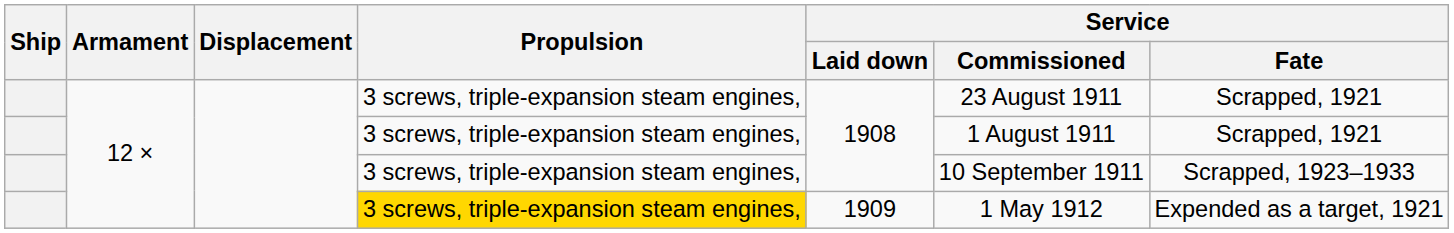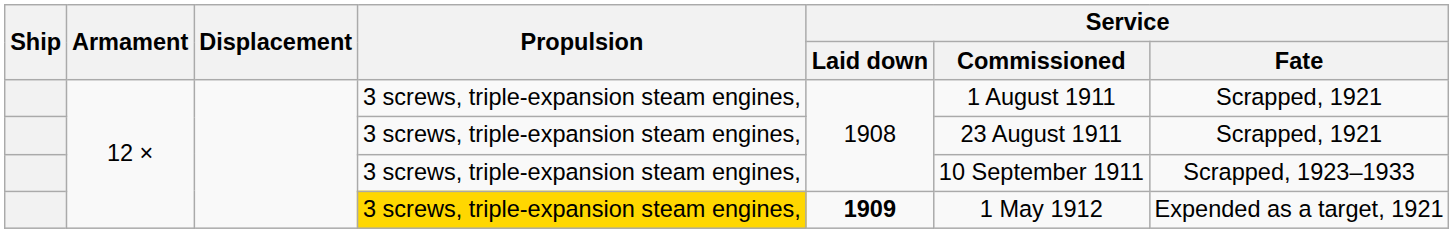(1041, 97) 23 August 1911 -> (1041, 97) 1 August 1911
(1041, 135) 1 August 1911 -> (1041, 135) 23 August 1911
(870, 209) normal -> (870, 209) bold
